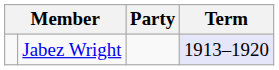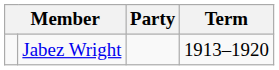(226, 49) lavender background -> (226, 49) no background
